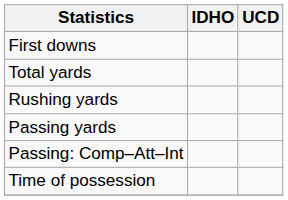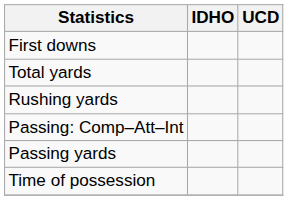rows swapped: (62, 126) <-> (96, 153)
